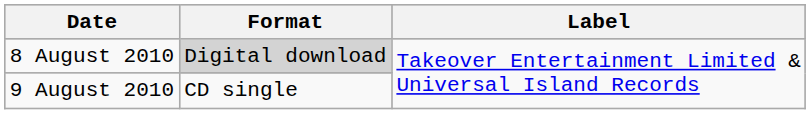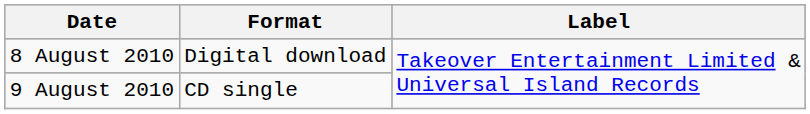(285, 56) lightgrey background -> (285, 56) no background
